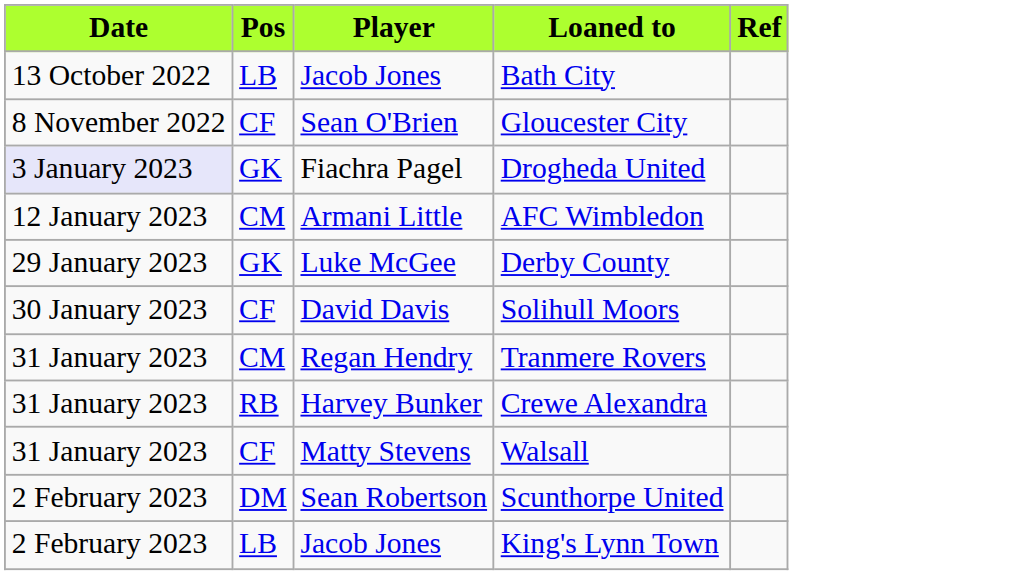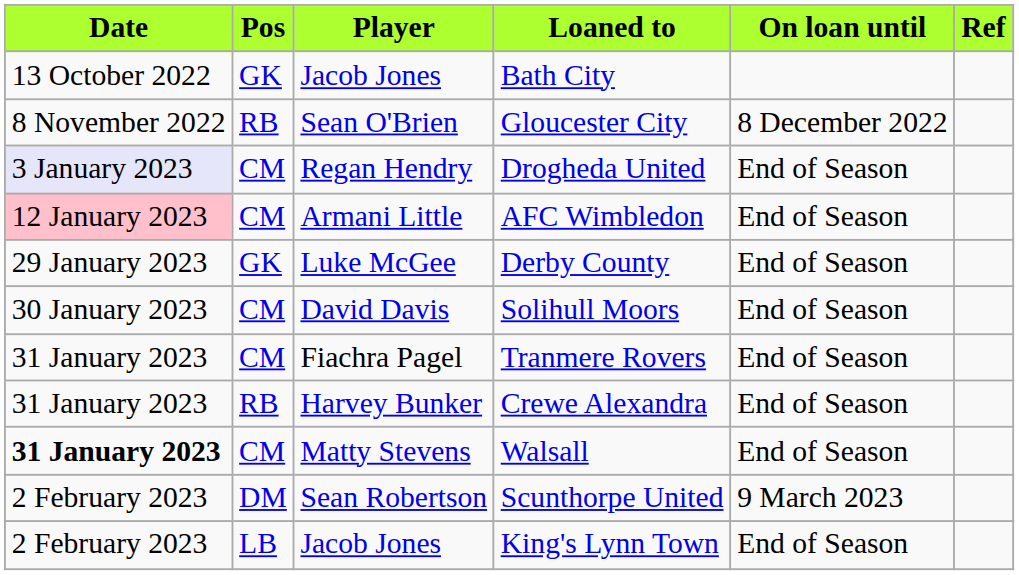+ column: (842, 27)
(258, 74) LB -> (260, 74) GK
(257, 121) CF -> (259, 121) RB
(260, 168) GK -> (262, 168) CM
(381, 168) Fiachra Pagel -> (386, 168) Regan Hendry
(110, 215) no background -> (110, 215) pink background
(257, 309) CF -> (262, 309) CM
(386, 356) Regan Hendry -> (381, 356) Fiachra Pagel
(110, 450) normal -> (116, 450) bold
(257, 450) CF -> (262, 450) CM
